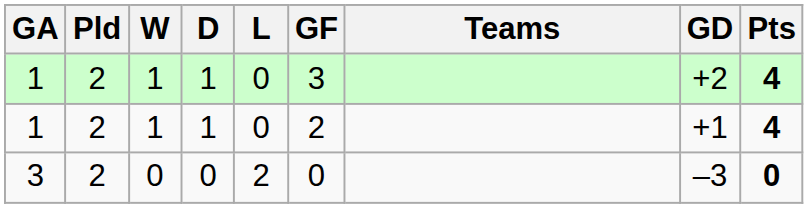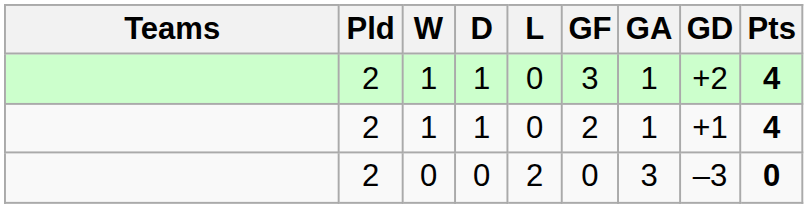columns swapped: (512, 29) <-> (35, 29)
